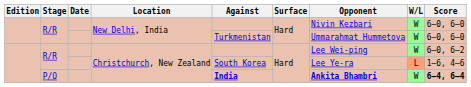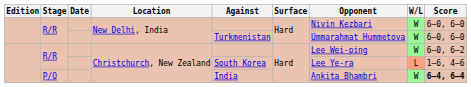(226, 76) bold -> (226, 76) normal
(344, 76) bold -> (344, 76) normal
